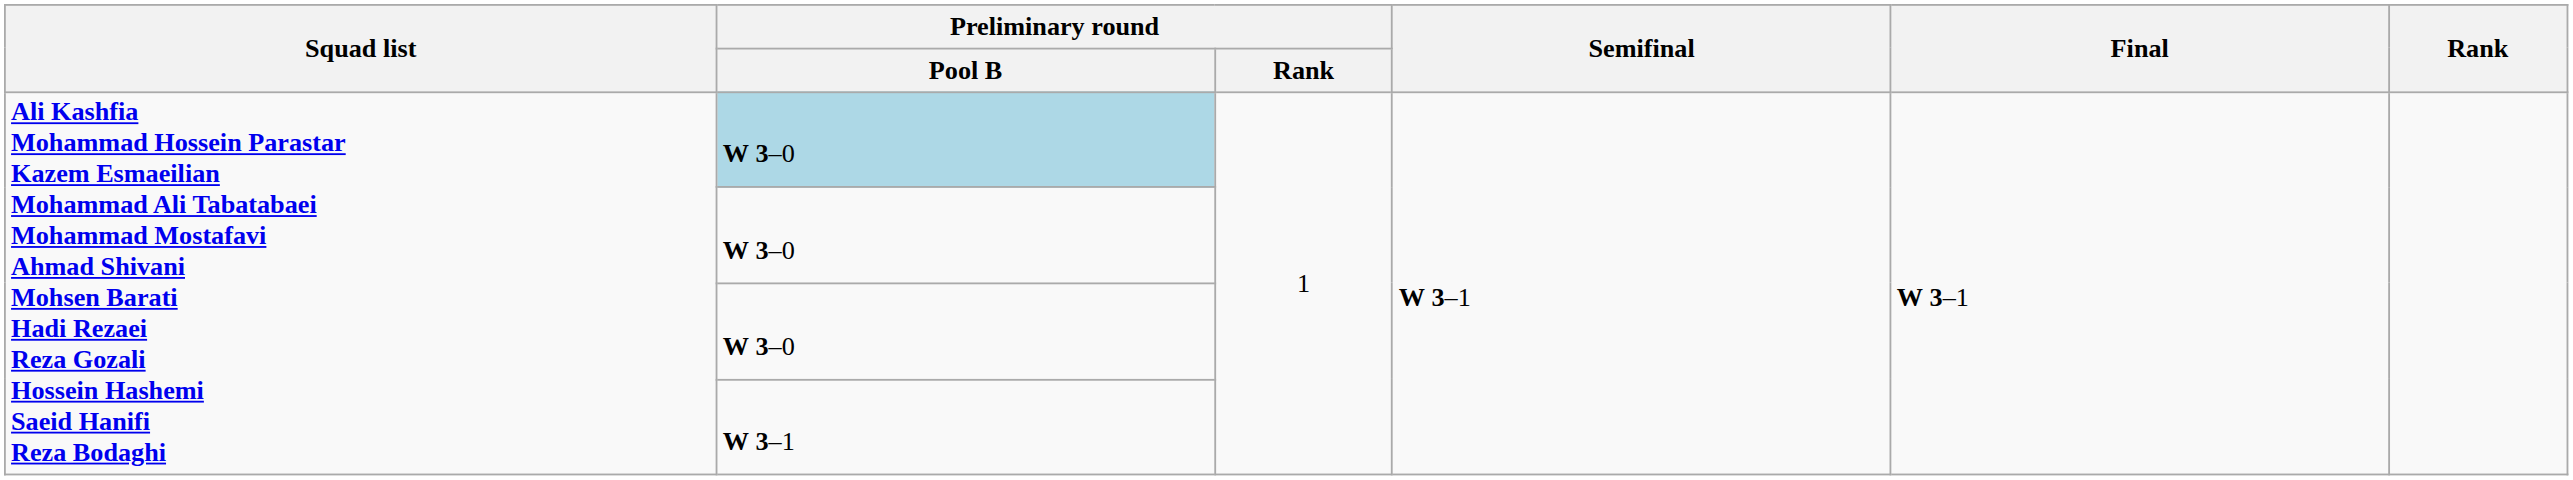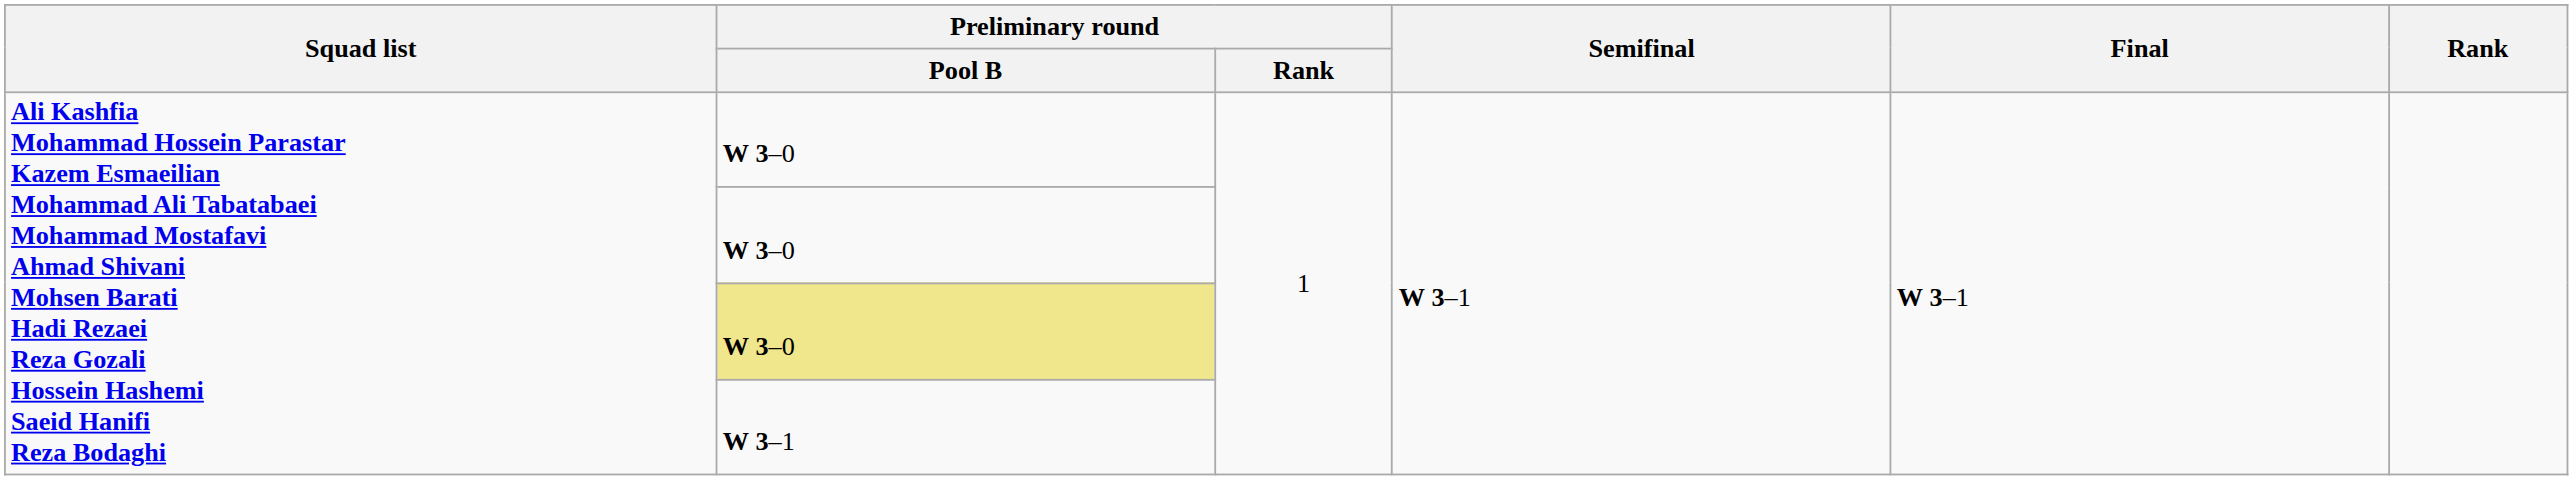(759, 154) lightblue background -> (759, 154) no background
(759, 346) no background -> (759, 346) khaki background
